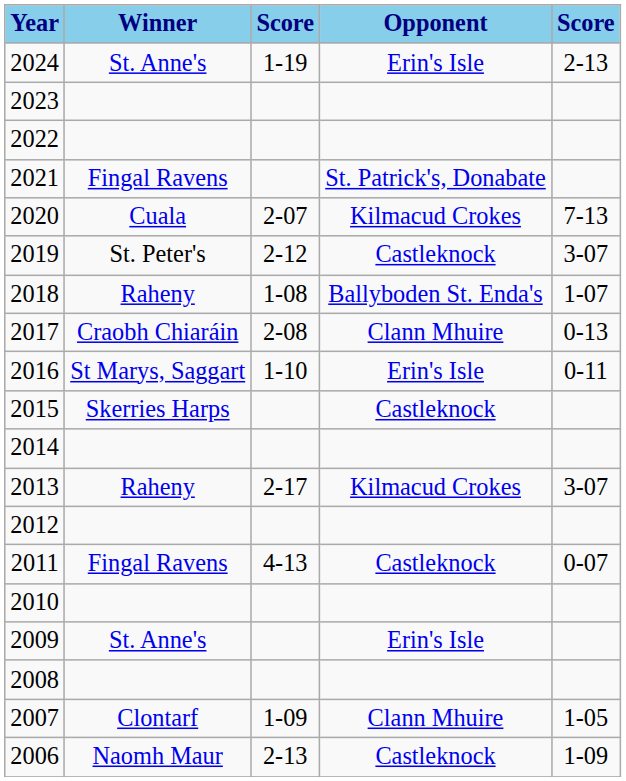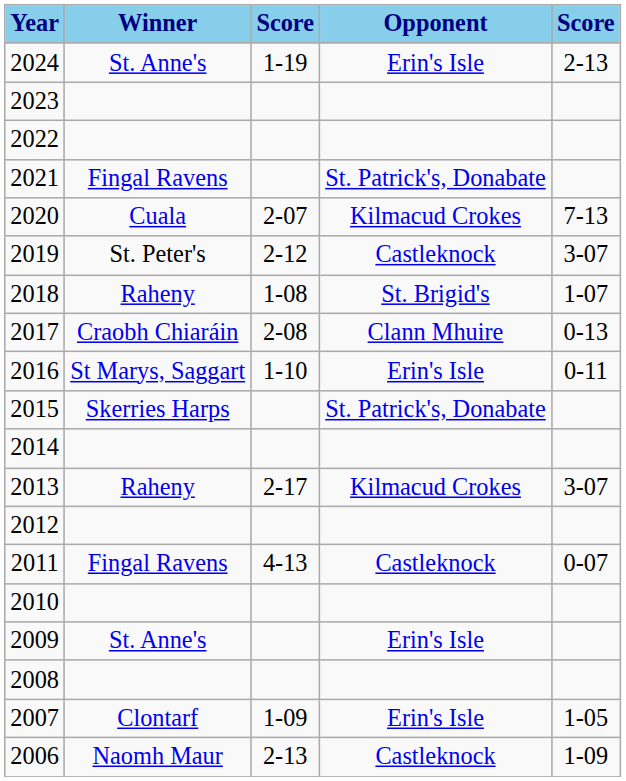(435, 293) Ballyboden St. Enda's -> (435, 293) St. Brigid's
(435, 409) Castleknock -> (436, 409) St. Patrick's, Donabate
(436, 718) Clann Mhuire -> (436, 718) Erin's Isle
